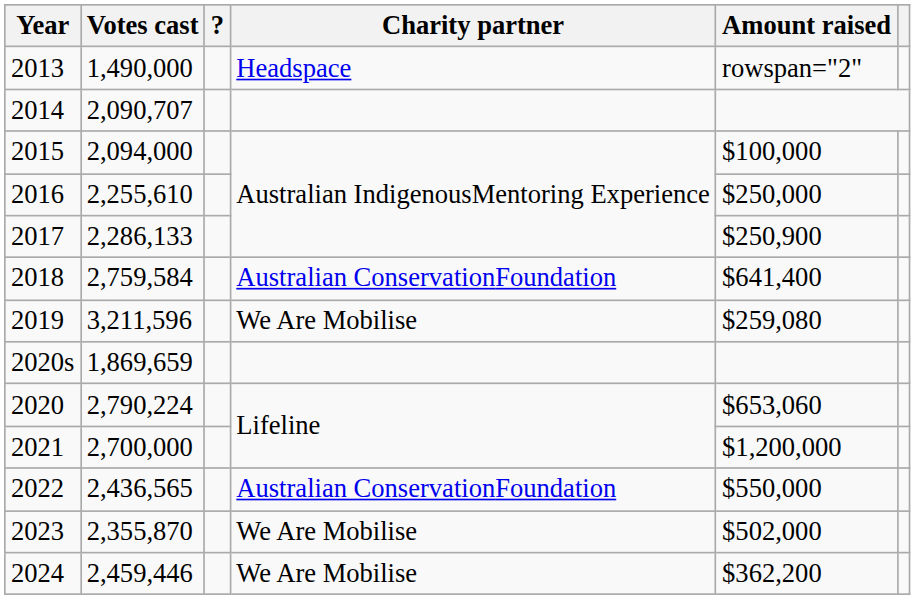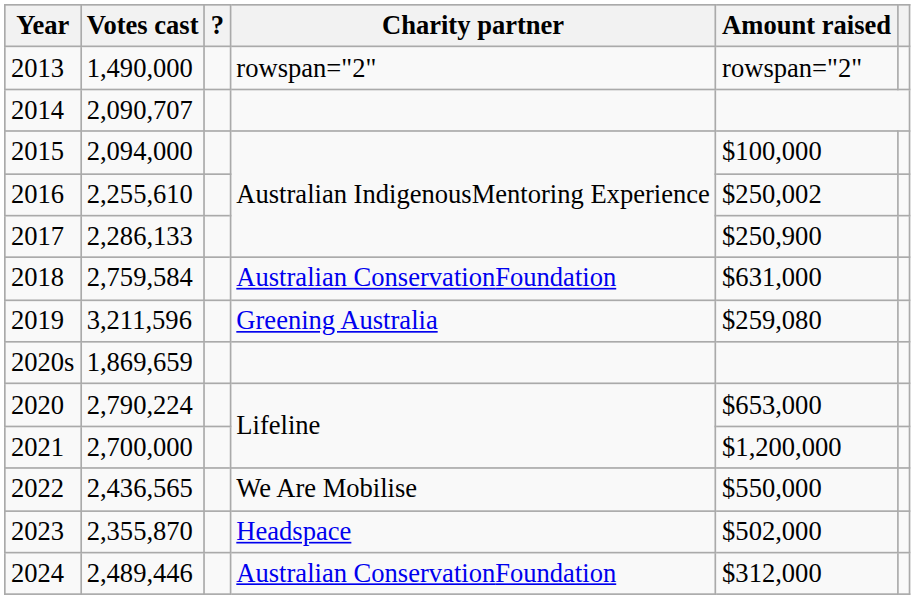(294, 67) Headspace -> (306, 67) rowspan="2"
(772, 194) $250,000 -> (772, 194) $250,002
(772, 278) $641,400 -> (772, 278) $631,000
(327, 320) We Are Mobilise -> (337, 320) Greening Australia
(772, 404) $653,060 -> (772, 404) $653,000
(426, 488) Australian ConservationFoundation -> (327, 488) We Are Mobilise
(327, 531) We Are Mobilise -> (294, 531) Headspace
(140, 573) 2,459,446 -> (140, 573) 2,489,446
(327, 573) We Are Mobilise -> (426, 573) Australian ConservationFoundation
(772, 573) $362,200 -> (772, 573) $312,000
